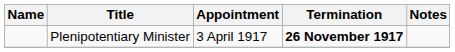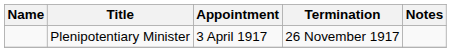(344, 36) bold -> (342, 36) normal
